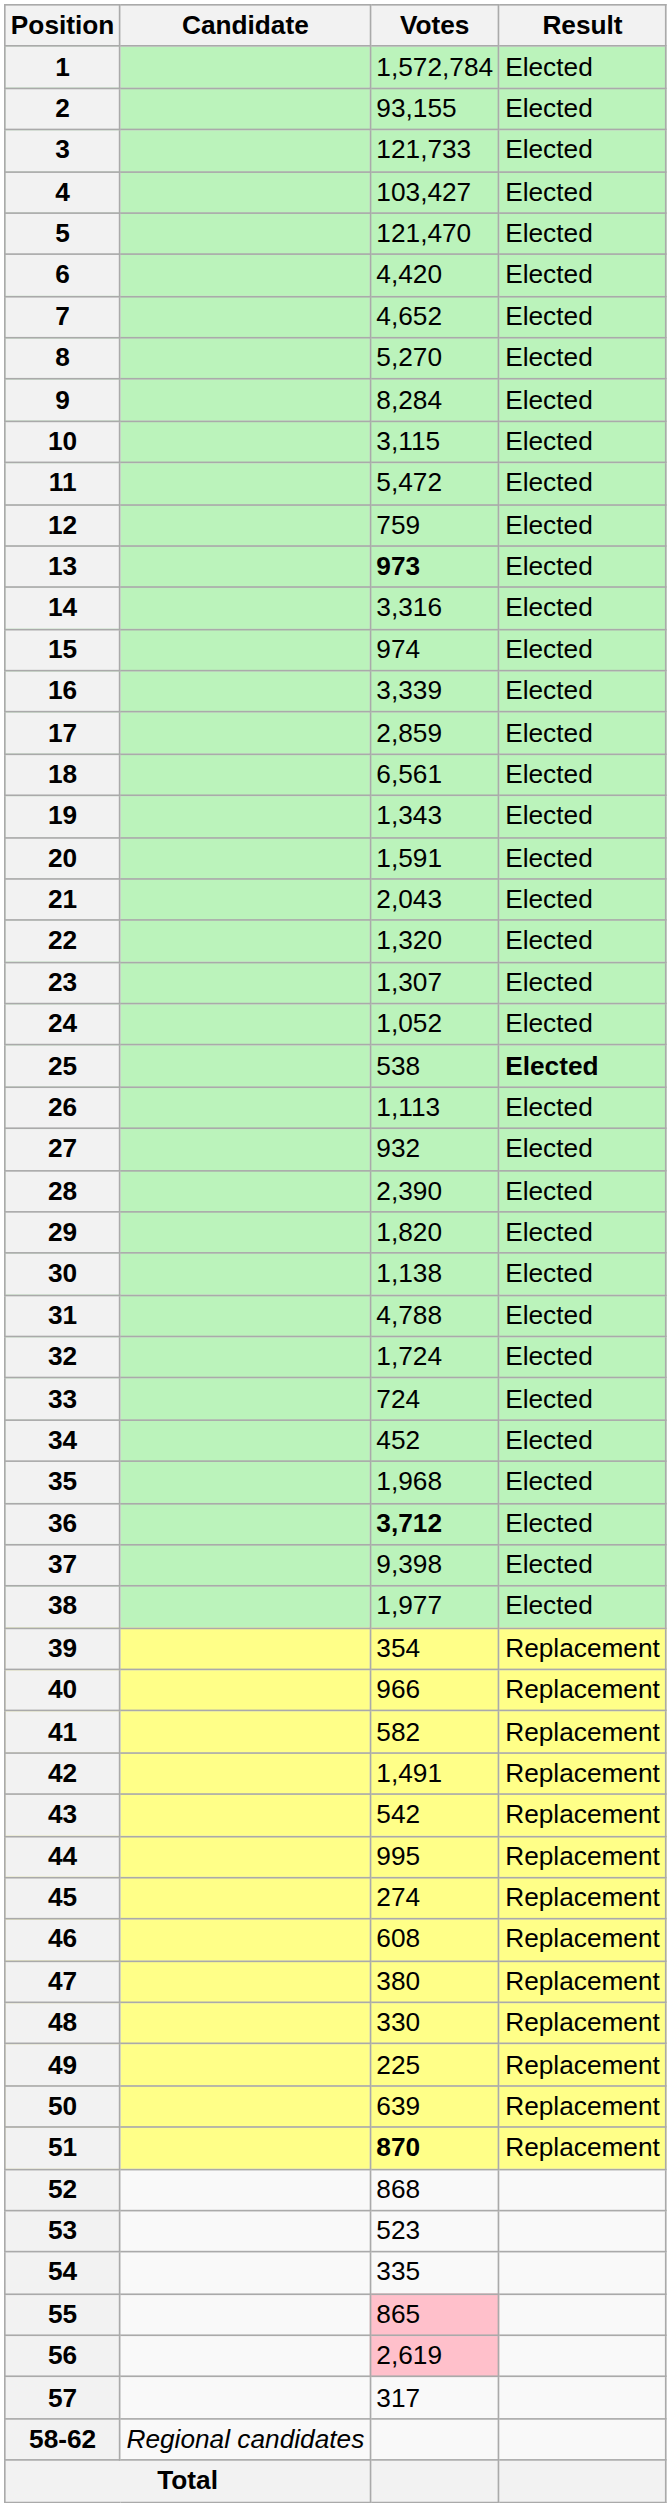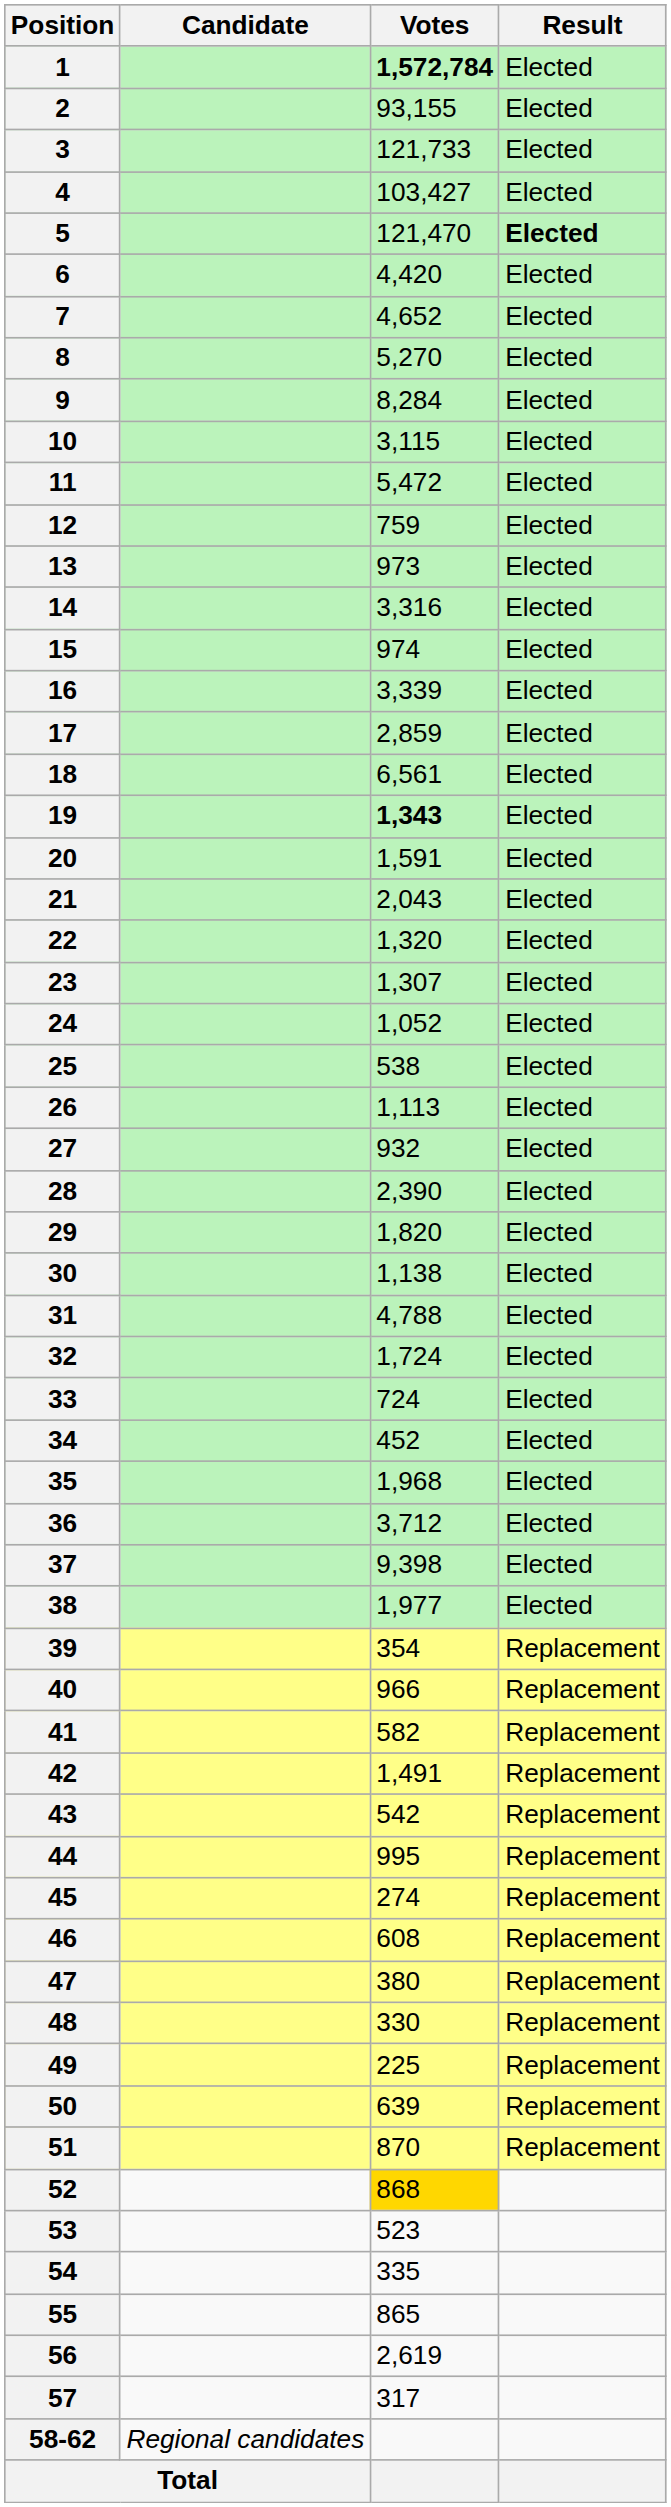(435, 66) normal -> (435, 66) bold
(549, 233) normal -> (552, 233) bold
(398, 566) bold -> (398, 566) normal
(409, 815) normal -> (409, 815) bold
(552, 1065) bold -> (549, 1065) normal
(409, 1523) bold -> (409, 1523) normal
(398, 2147) bold -> (398, 2147) normal
(398, 2189) no background -> (398, 2189) gold background
(398, 2314) pink background -> (398, 2314) no background
(409, 2355) pink background -> (409, 2355) no background
